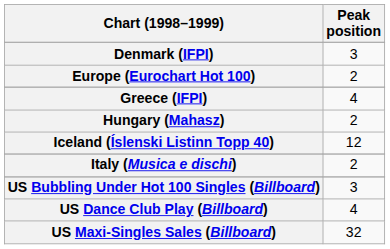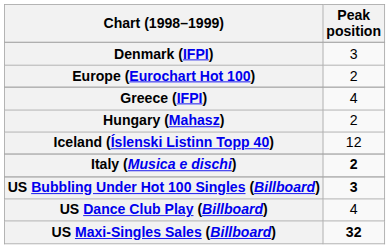(354, 165) normal -> (354, 165) bold
(354, 187) normal -> (354, 187) bold
(354, 232) normal -> (354, 232) bold
